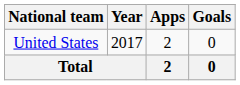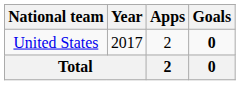(212, 42) normal -> (212, 42) bold
